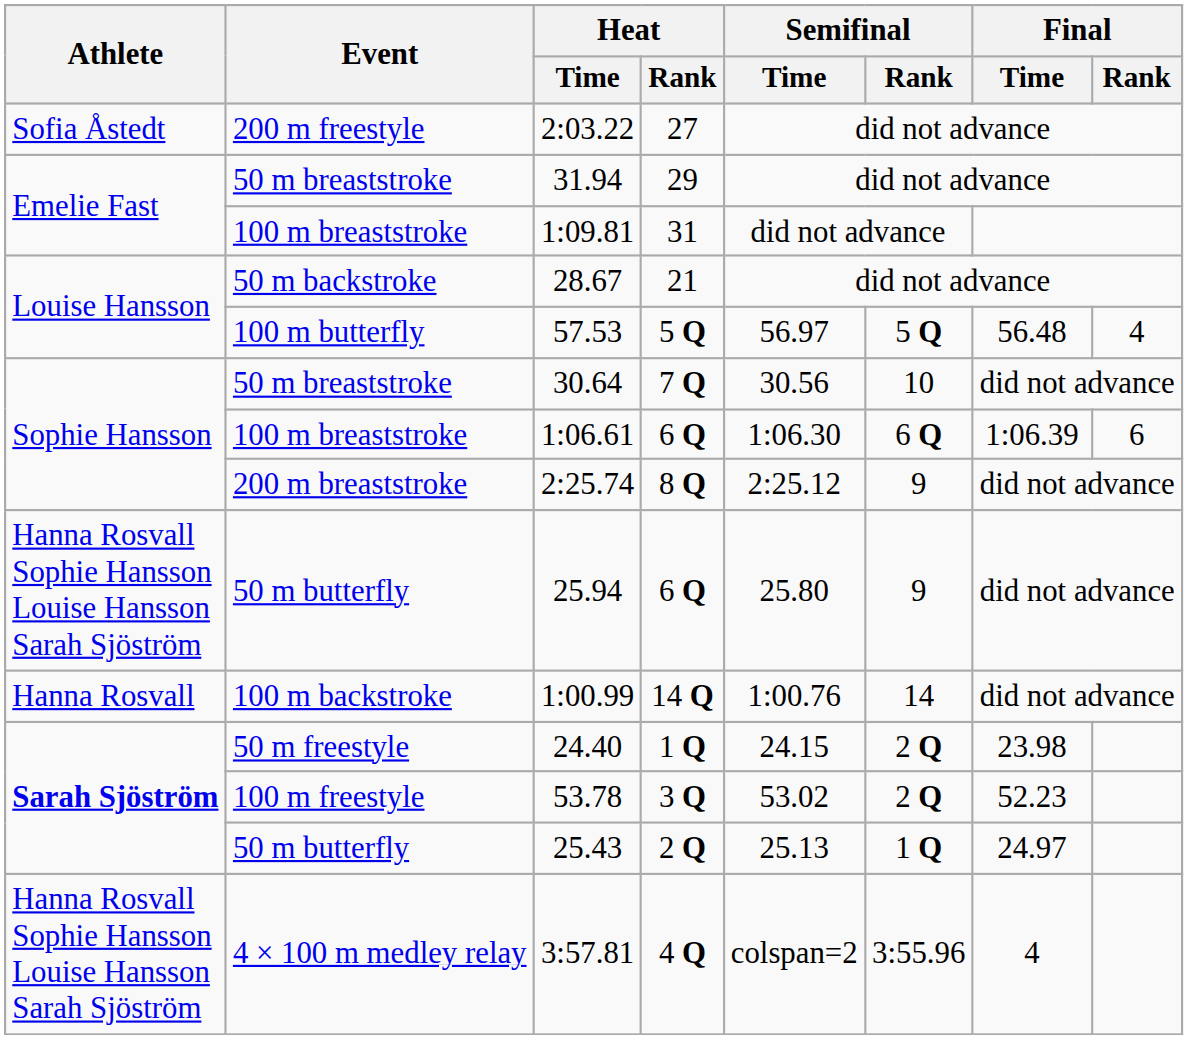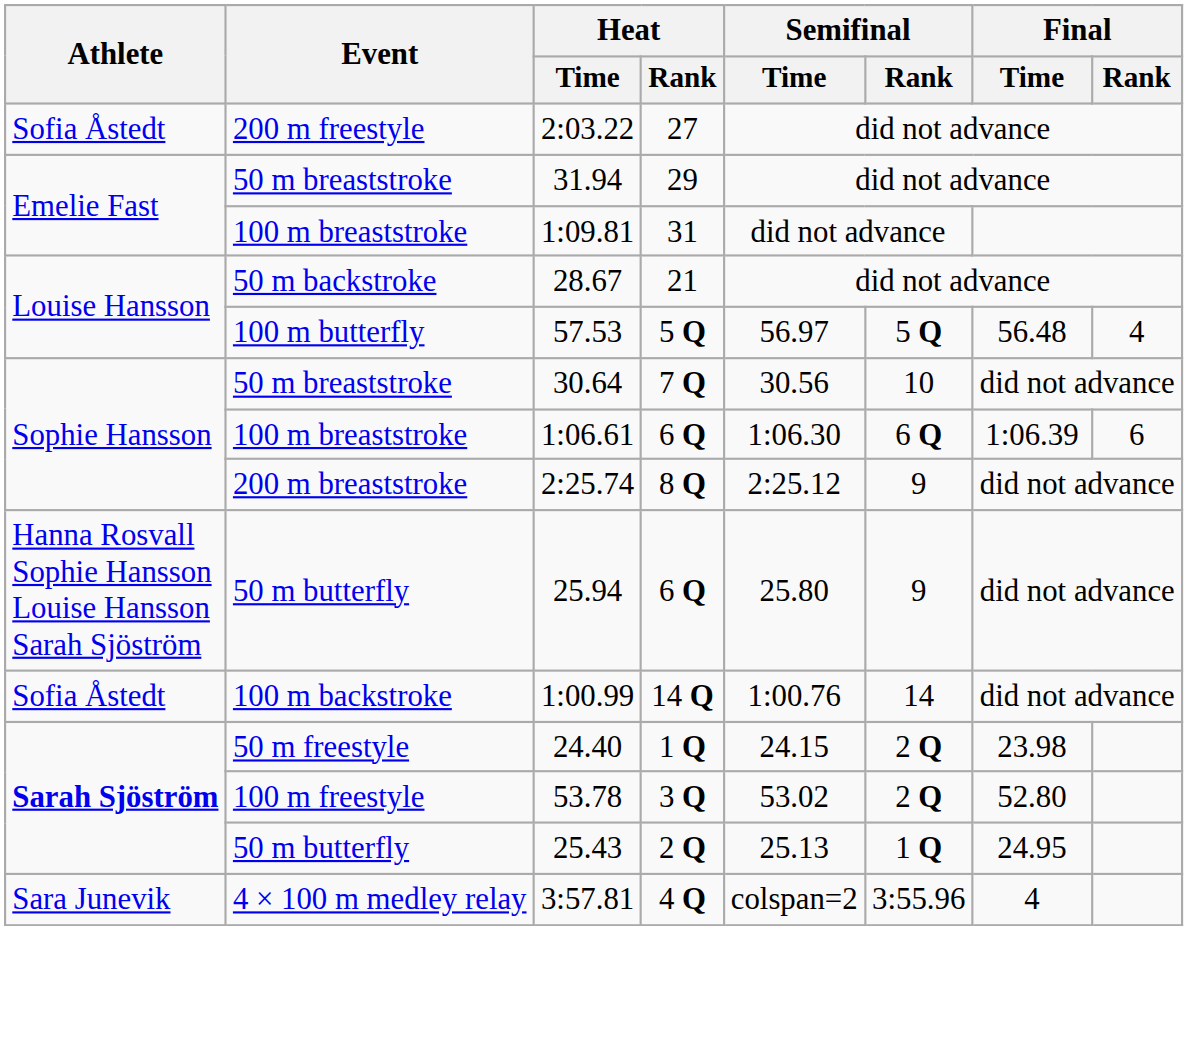(103, 695) Hanna Rosvall -> (89, 695) Sofia Åstedt
(1032, 797) 52.23 -> (1032, 797) 52.80
(1032, 848) 24.97 -> (1032, 848) 24.95
(112, 953) Hanna Rosvall Sophie Hansson Louise Hansson Sarah Sjöström -> (91, 899) Sara Junevik
